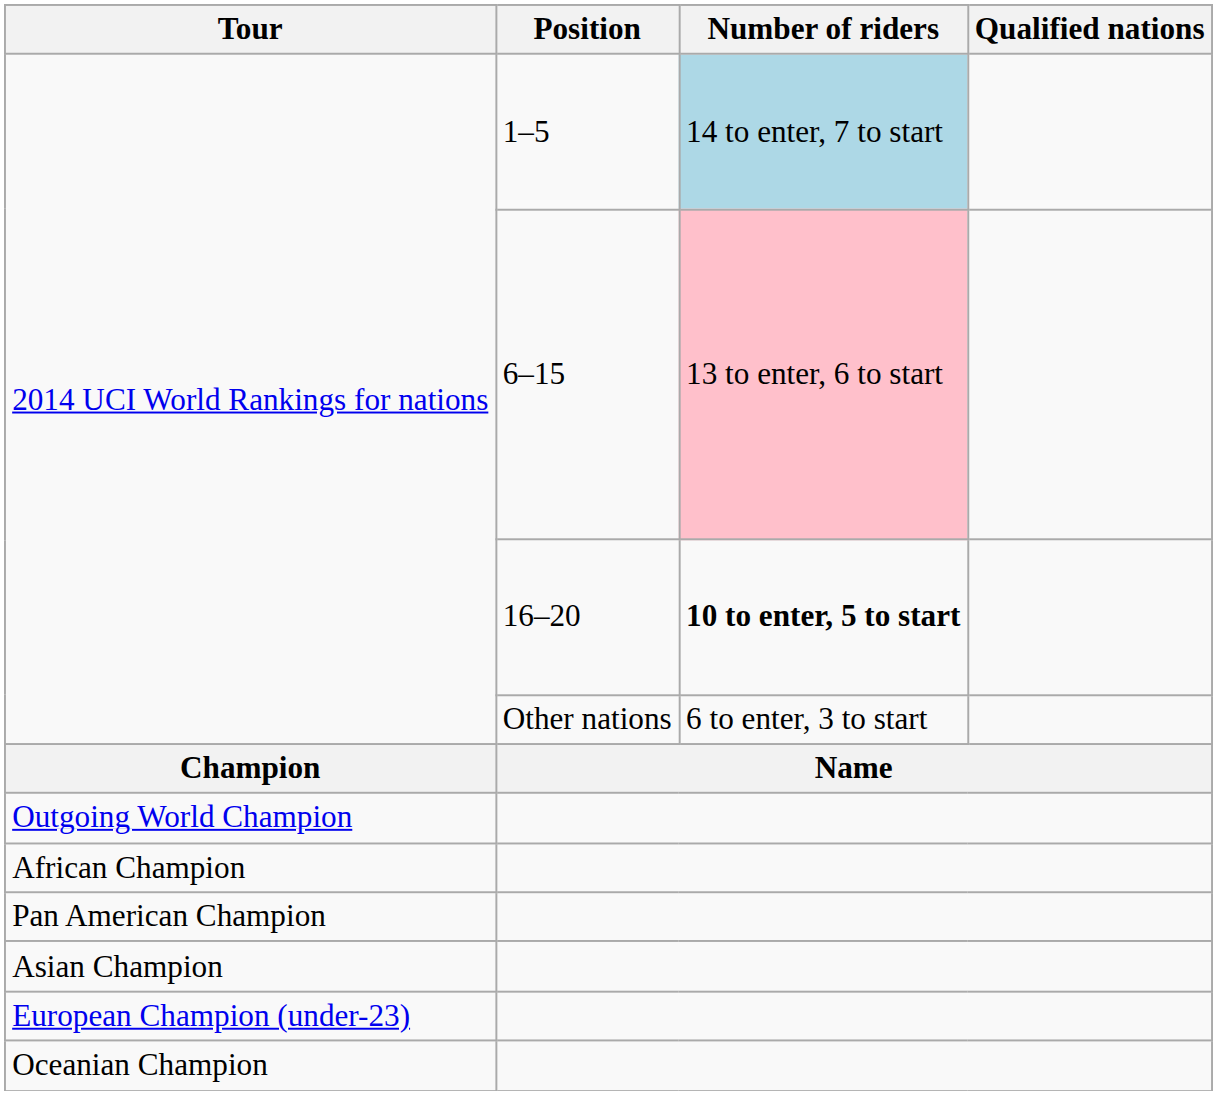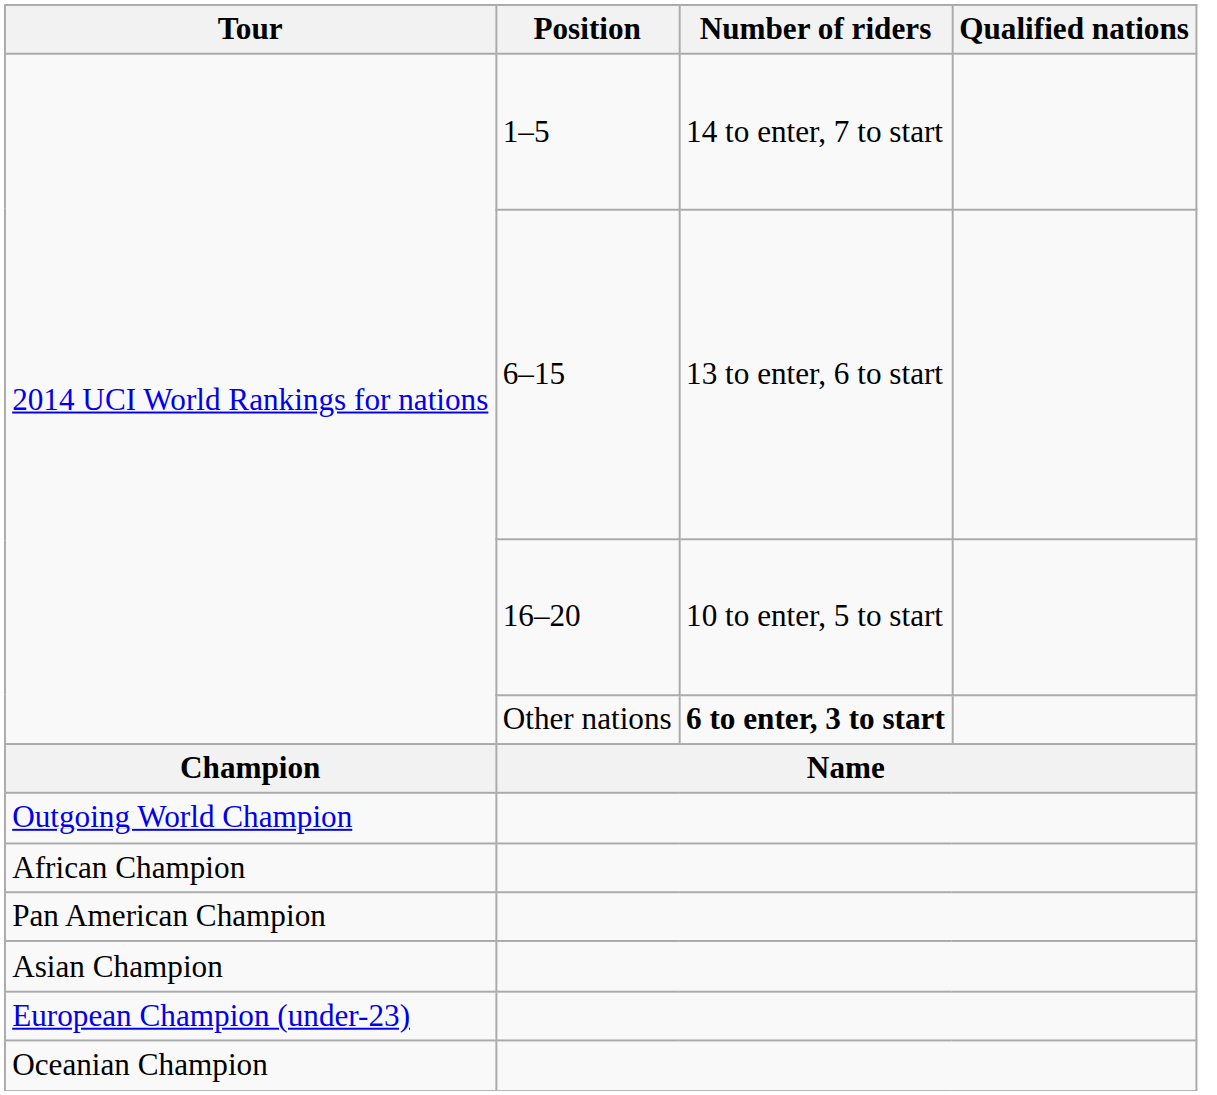(815, 131) lightblue background -> (815, 131) no background
(815, 373) pink background -> (815, 373) no background
(823, 616) bold -> (815, 616) normal
(807, 718) normal -> (815, 718) bold
